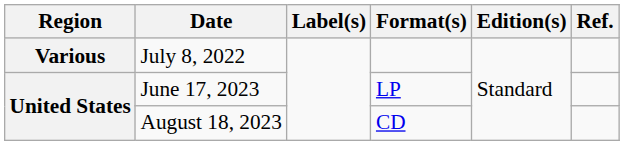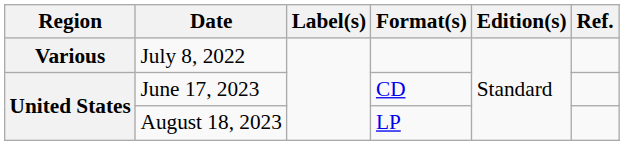(388, 88) LP -> (391, 88) CD
(391, 122) CD -> (388, 122) LP
